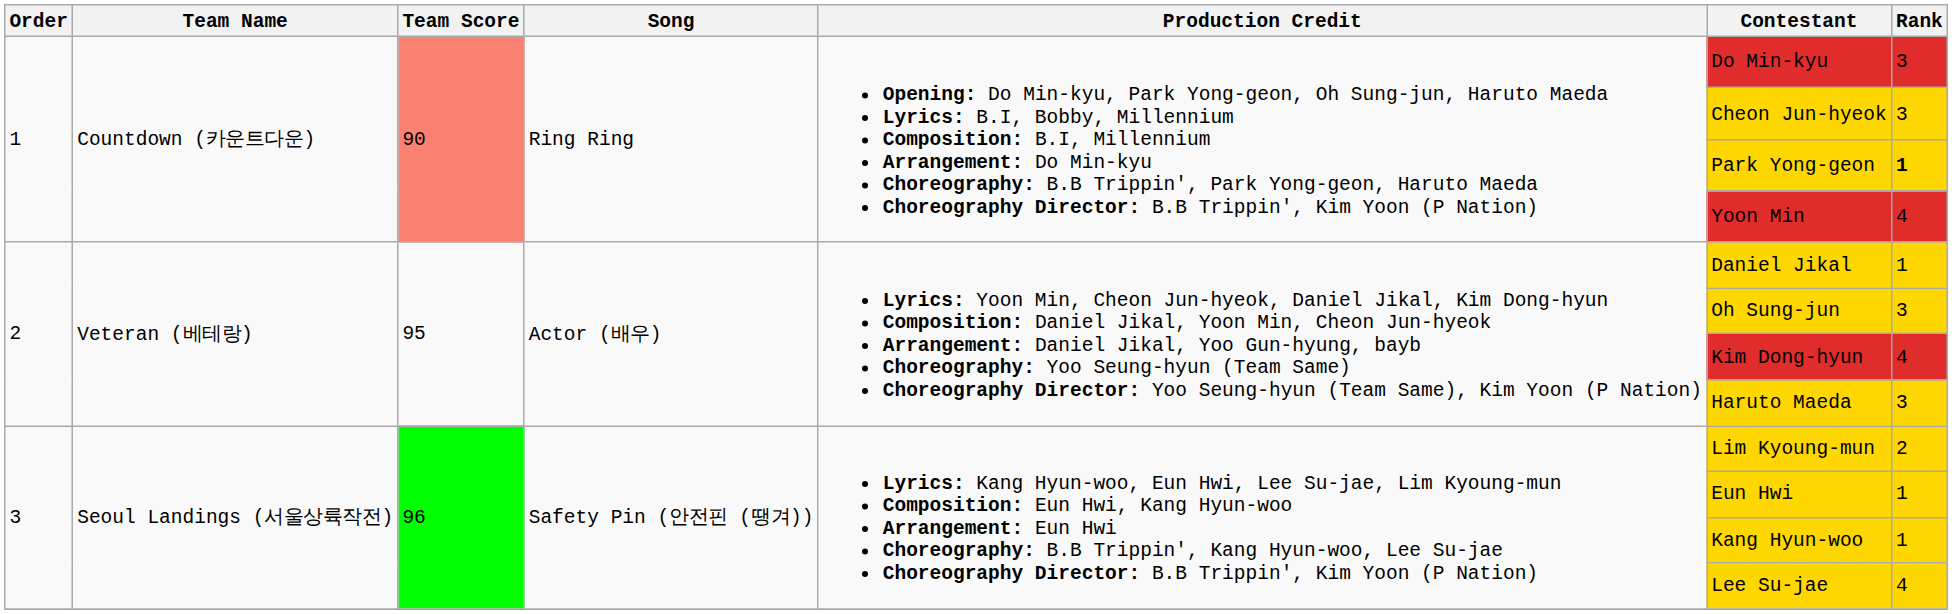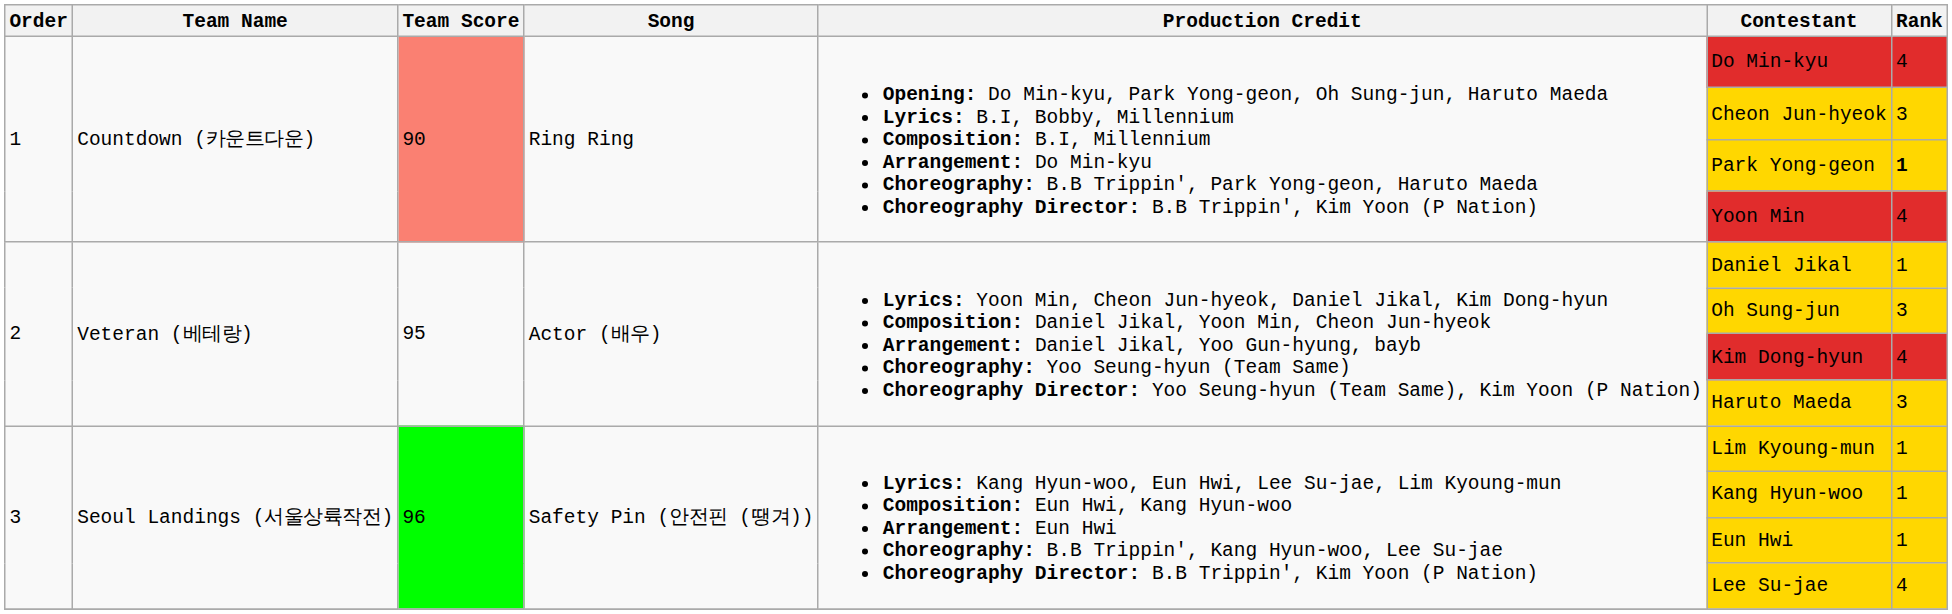(1902, 62) 3 -> (1902, 62) 4
(1902, 448) 2 -> (1902, 448) 1
(1752, 494) Eun Hwi -> (1787, 494) Kang Hyun-woo
(1787, 540) Kang Hyun-woo -> (1752, 540) Eun Hwi
